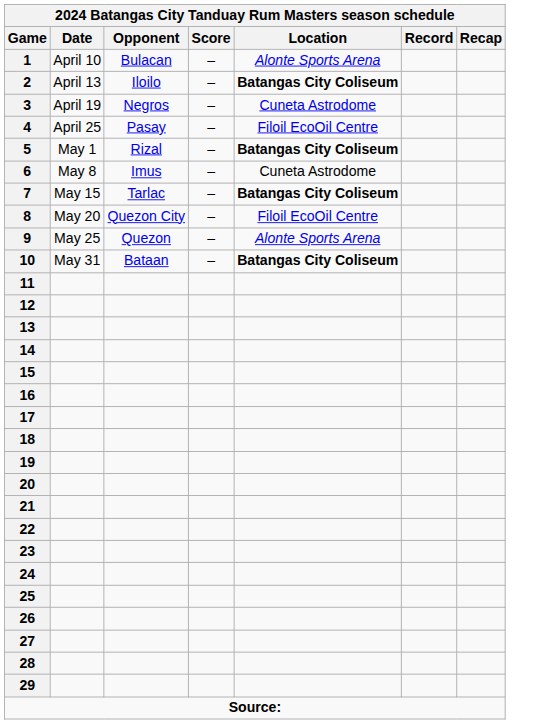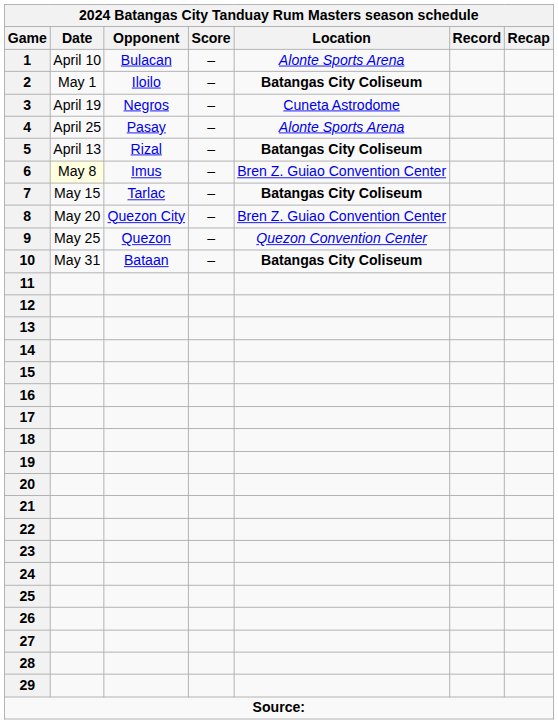(77, 82) April 13 -> (77, 82) May 1
(318, 127) Filoil EcoOil Centre -> (342, 127) Alonte Sports Arena
(77, 149) May 1 -> (77, 149) April 13
(77, 171) no background -> (77, 171) lightyellow background
(318, 171) Cuneta Astrodome -> (342, 171) Bren Z. Guiao Convention Center
(318, 216) Filoil EcoOil Centre -> (342, 216) Bren Z. Guiao Convention Center
(318, 238) Alonte Sports Arena -> (342, 238) Quezon Convention Center
